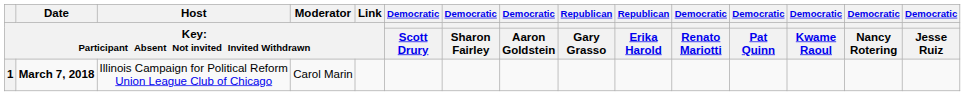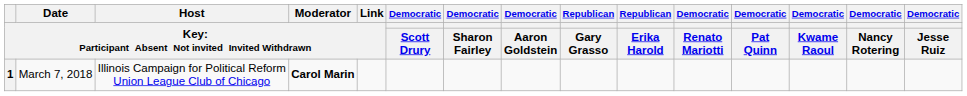(57, 74) bold -> (56, 74) normal
(323, 74) normal -> (323, 74) bold
